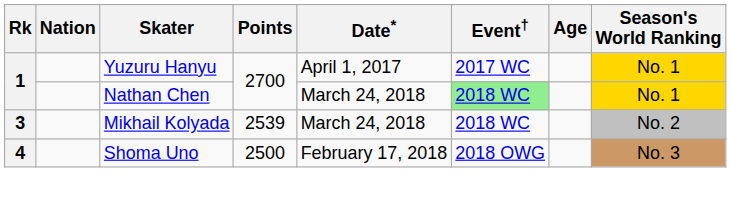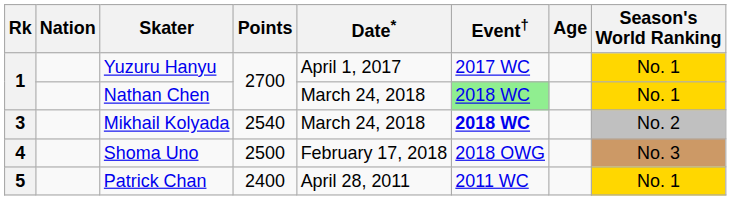(265, 124) 2539 -> (265, 124) 2540
(493, 124) normal -> (493, 124) bold
+ row: (155, 180)
